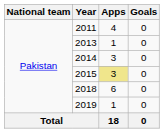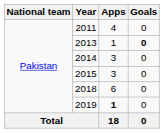(144, 43) normal -> (144, 43) bold
(113, 74) khaki background -> (113, 74) no background
(113, 105) normal -> (113, 105) bold
